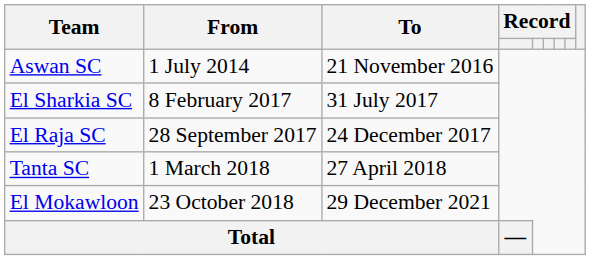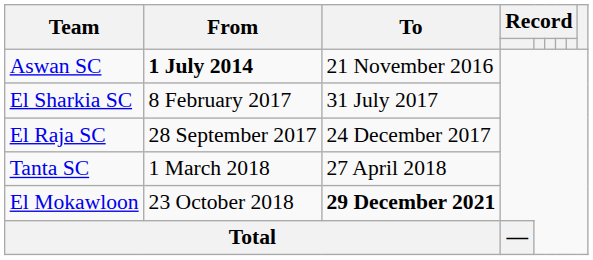(199, 65) normal -> (201, 65) bold
(409, 202) normal -> (411, 202) bold
